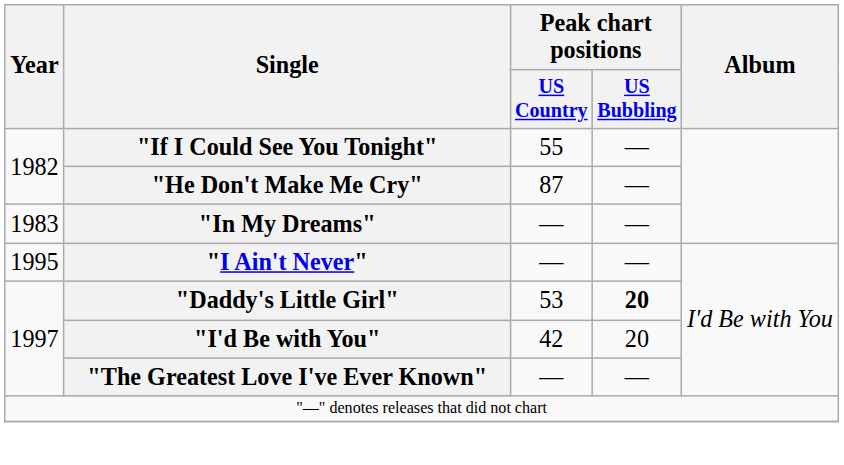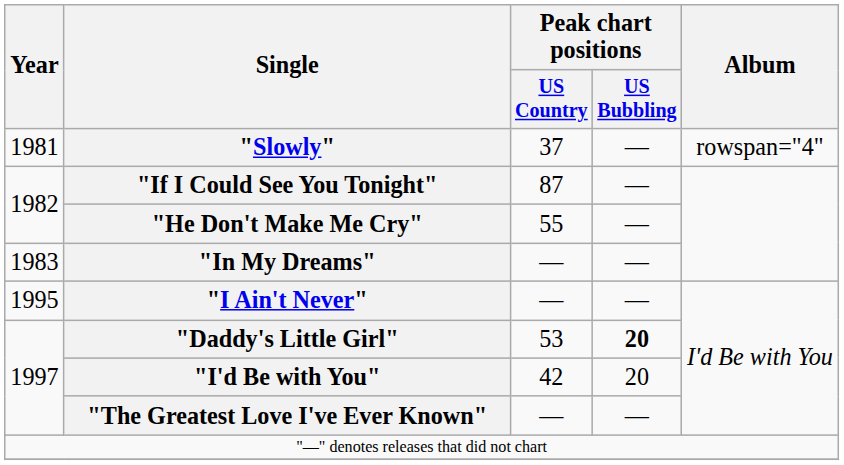+ row: (287, 147)
(551, 147) 55 -> (551, 185) 87
(551, 185) 87 -> (551, 223) 55
